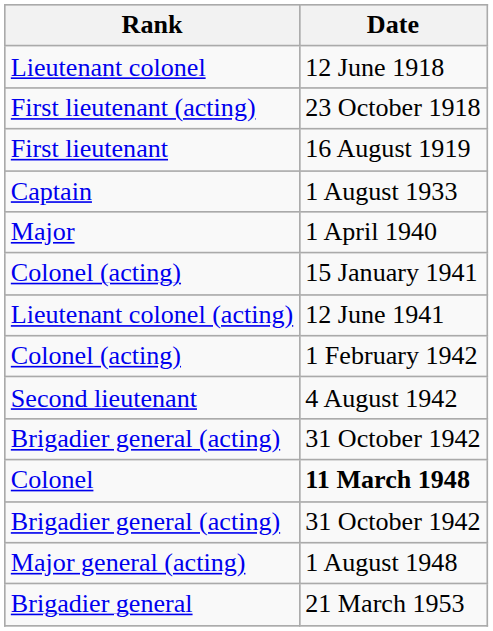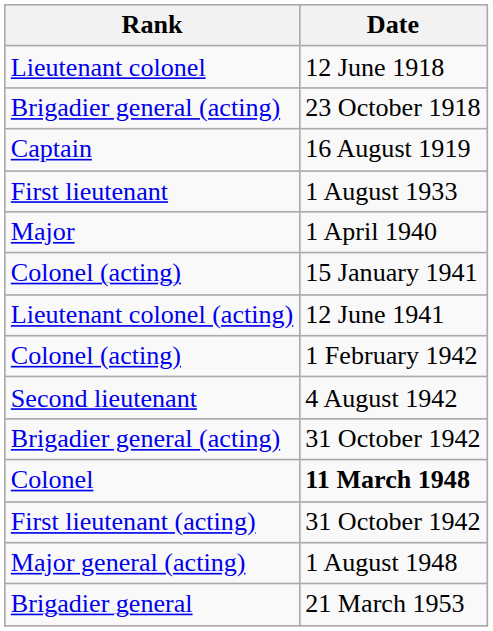(133, 107) First lieutenant (acting) -> (146, 107) Brigadier general (acting)
(89, 149) First lieutenant -> (51, 149) Captain
(51, 190) Captain -> (89, 190) First lieutenant
(146, 521) Brigadier general (acting) -> (133, 521) First lieutenant (acting)
